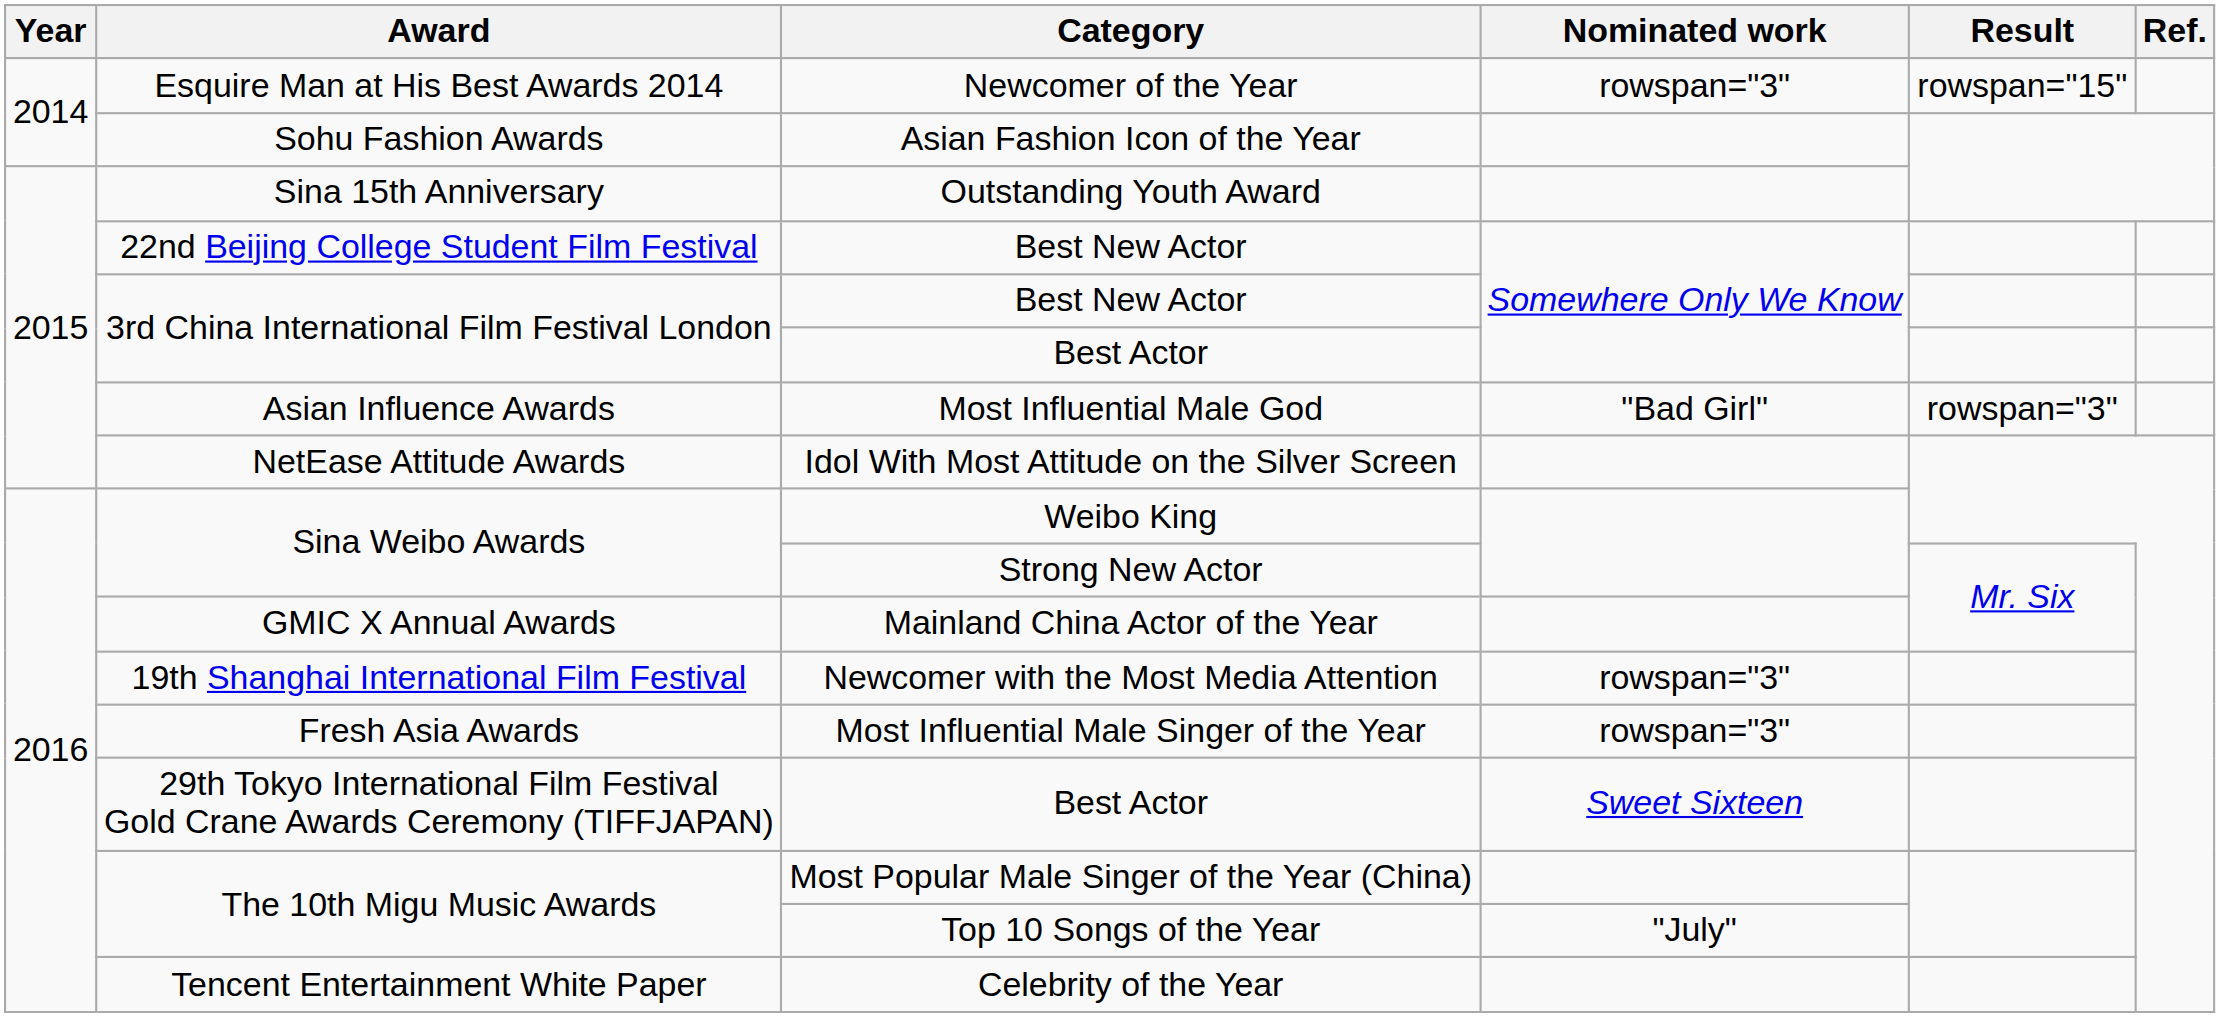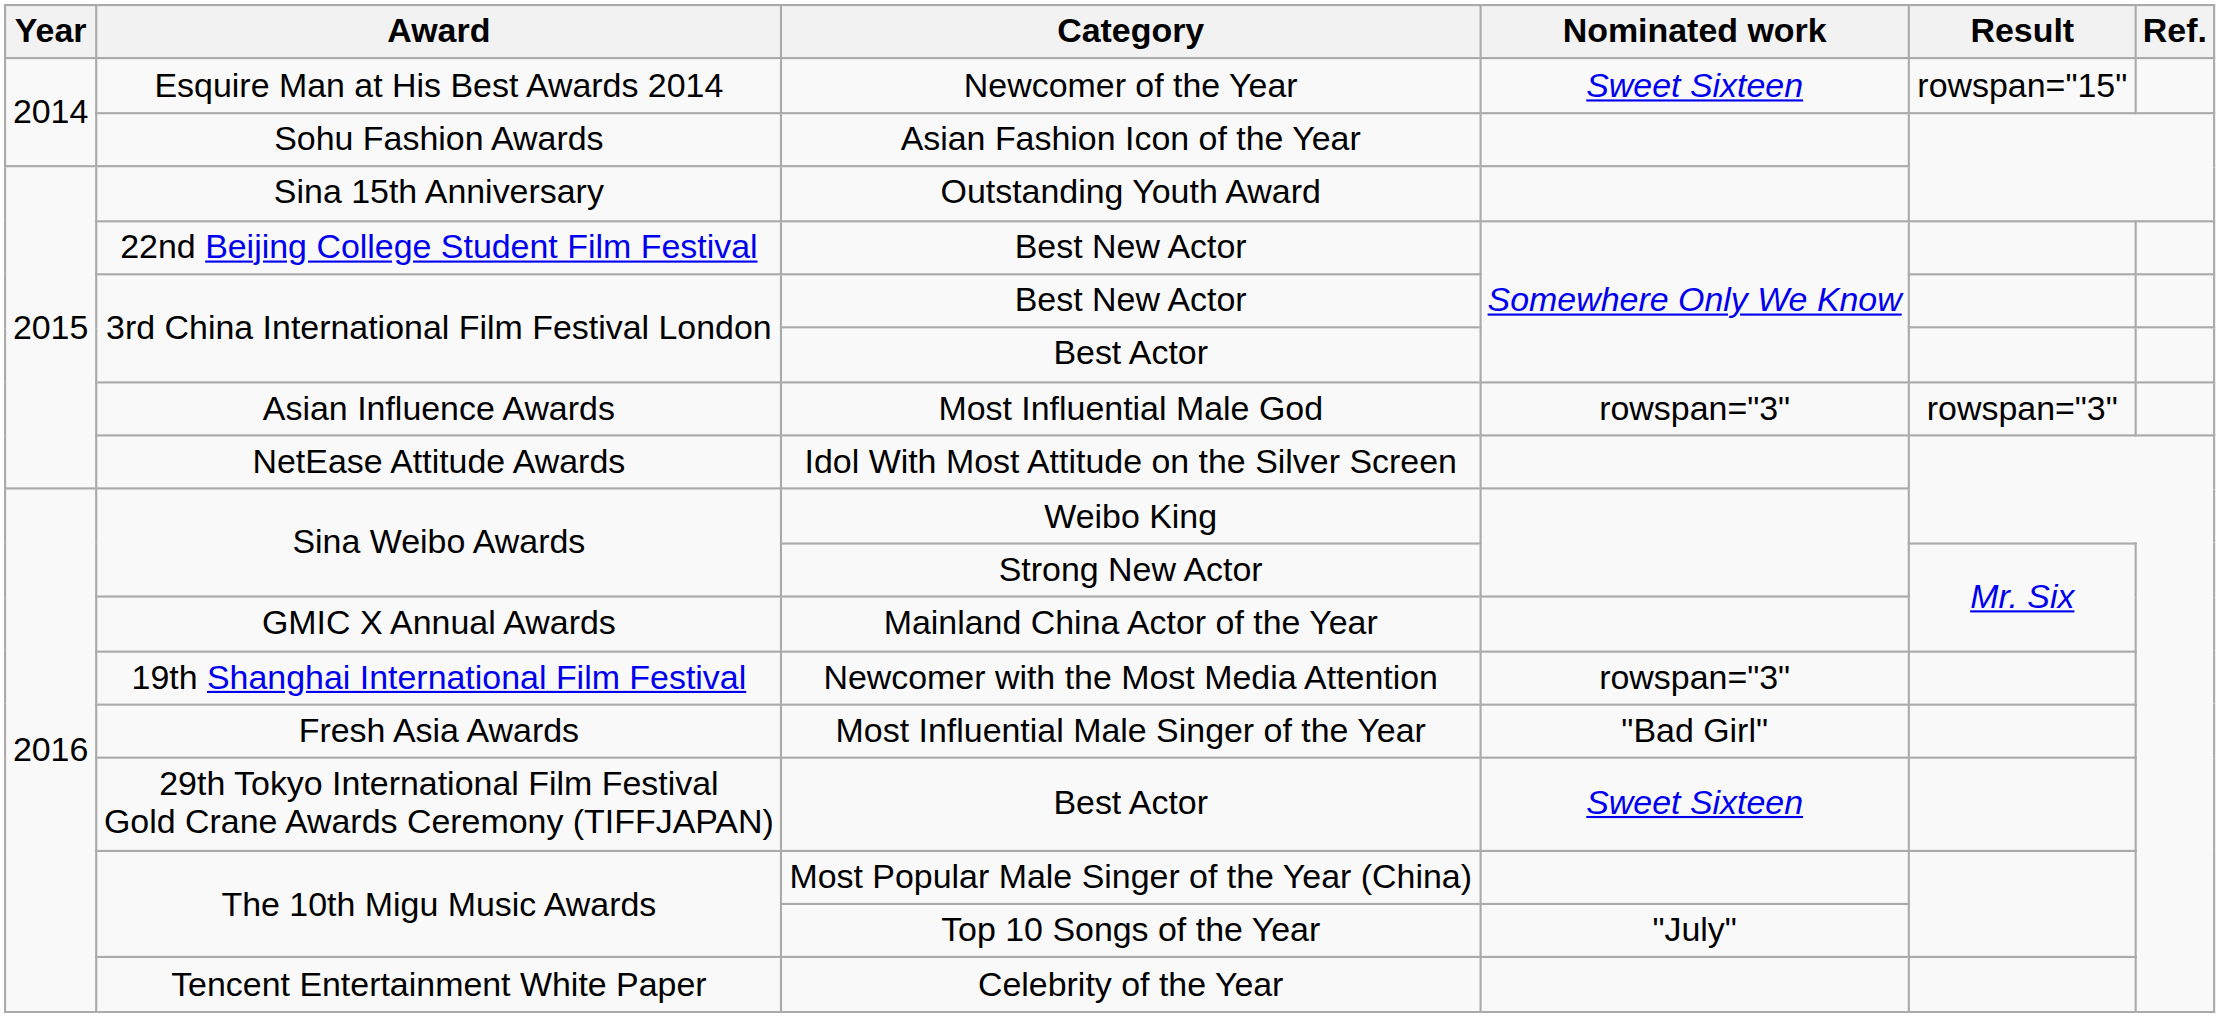(1695, 85) rowspan="3" -> (1695, 85) Sweet Sixteen
(1695, 407) "Bad Girl" -> (1695, 407) rowspan="3"
(1695, 730) rowspan="3" -> (1695, 730) "Bad Girl"
